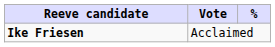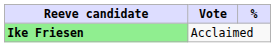(46, 33) no background -> (46, 33) lightgreen background
